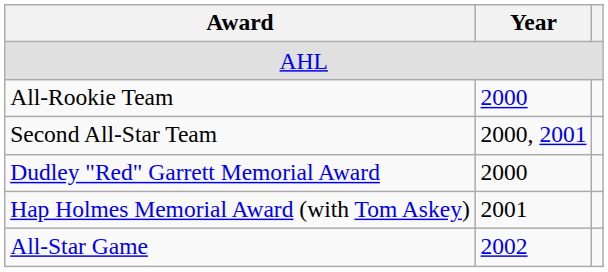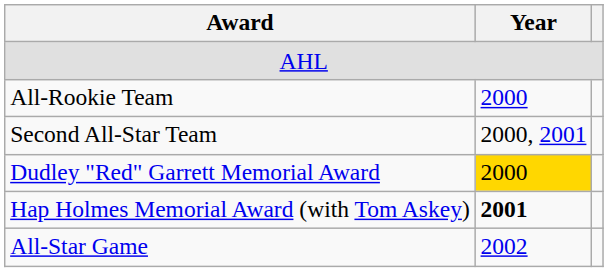(504, 172) no background -> (504, 172) gold background
(504, 209) normal -> (504, 209) bold
